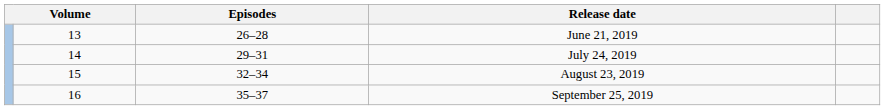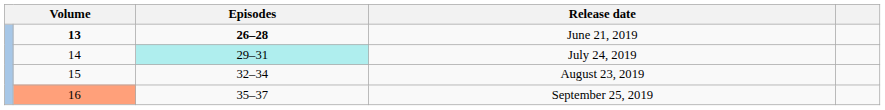(74, 34) normal -> (74, 34) bold
(252, 34) normal -> (252, 34) bold
(252, 54) no background -> (252, 54) paleturquoise background
(74, 94) no background -> (74, 94) lightsalmon background
